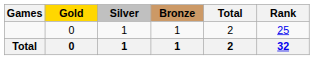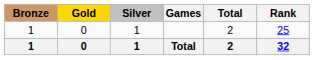columns swapped: (25, 13) <-> (177, 13)
